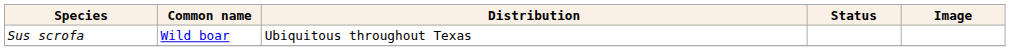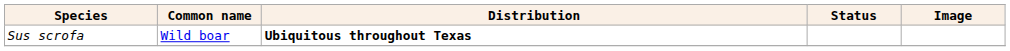(368, 36) normal -> (368, 36) bold
